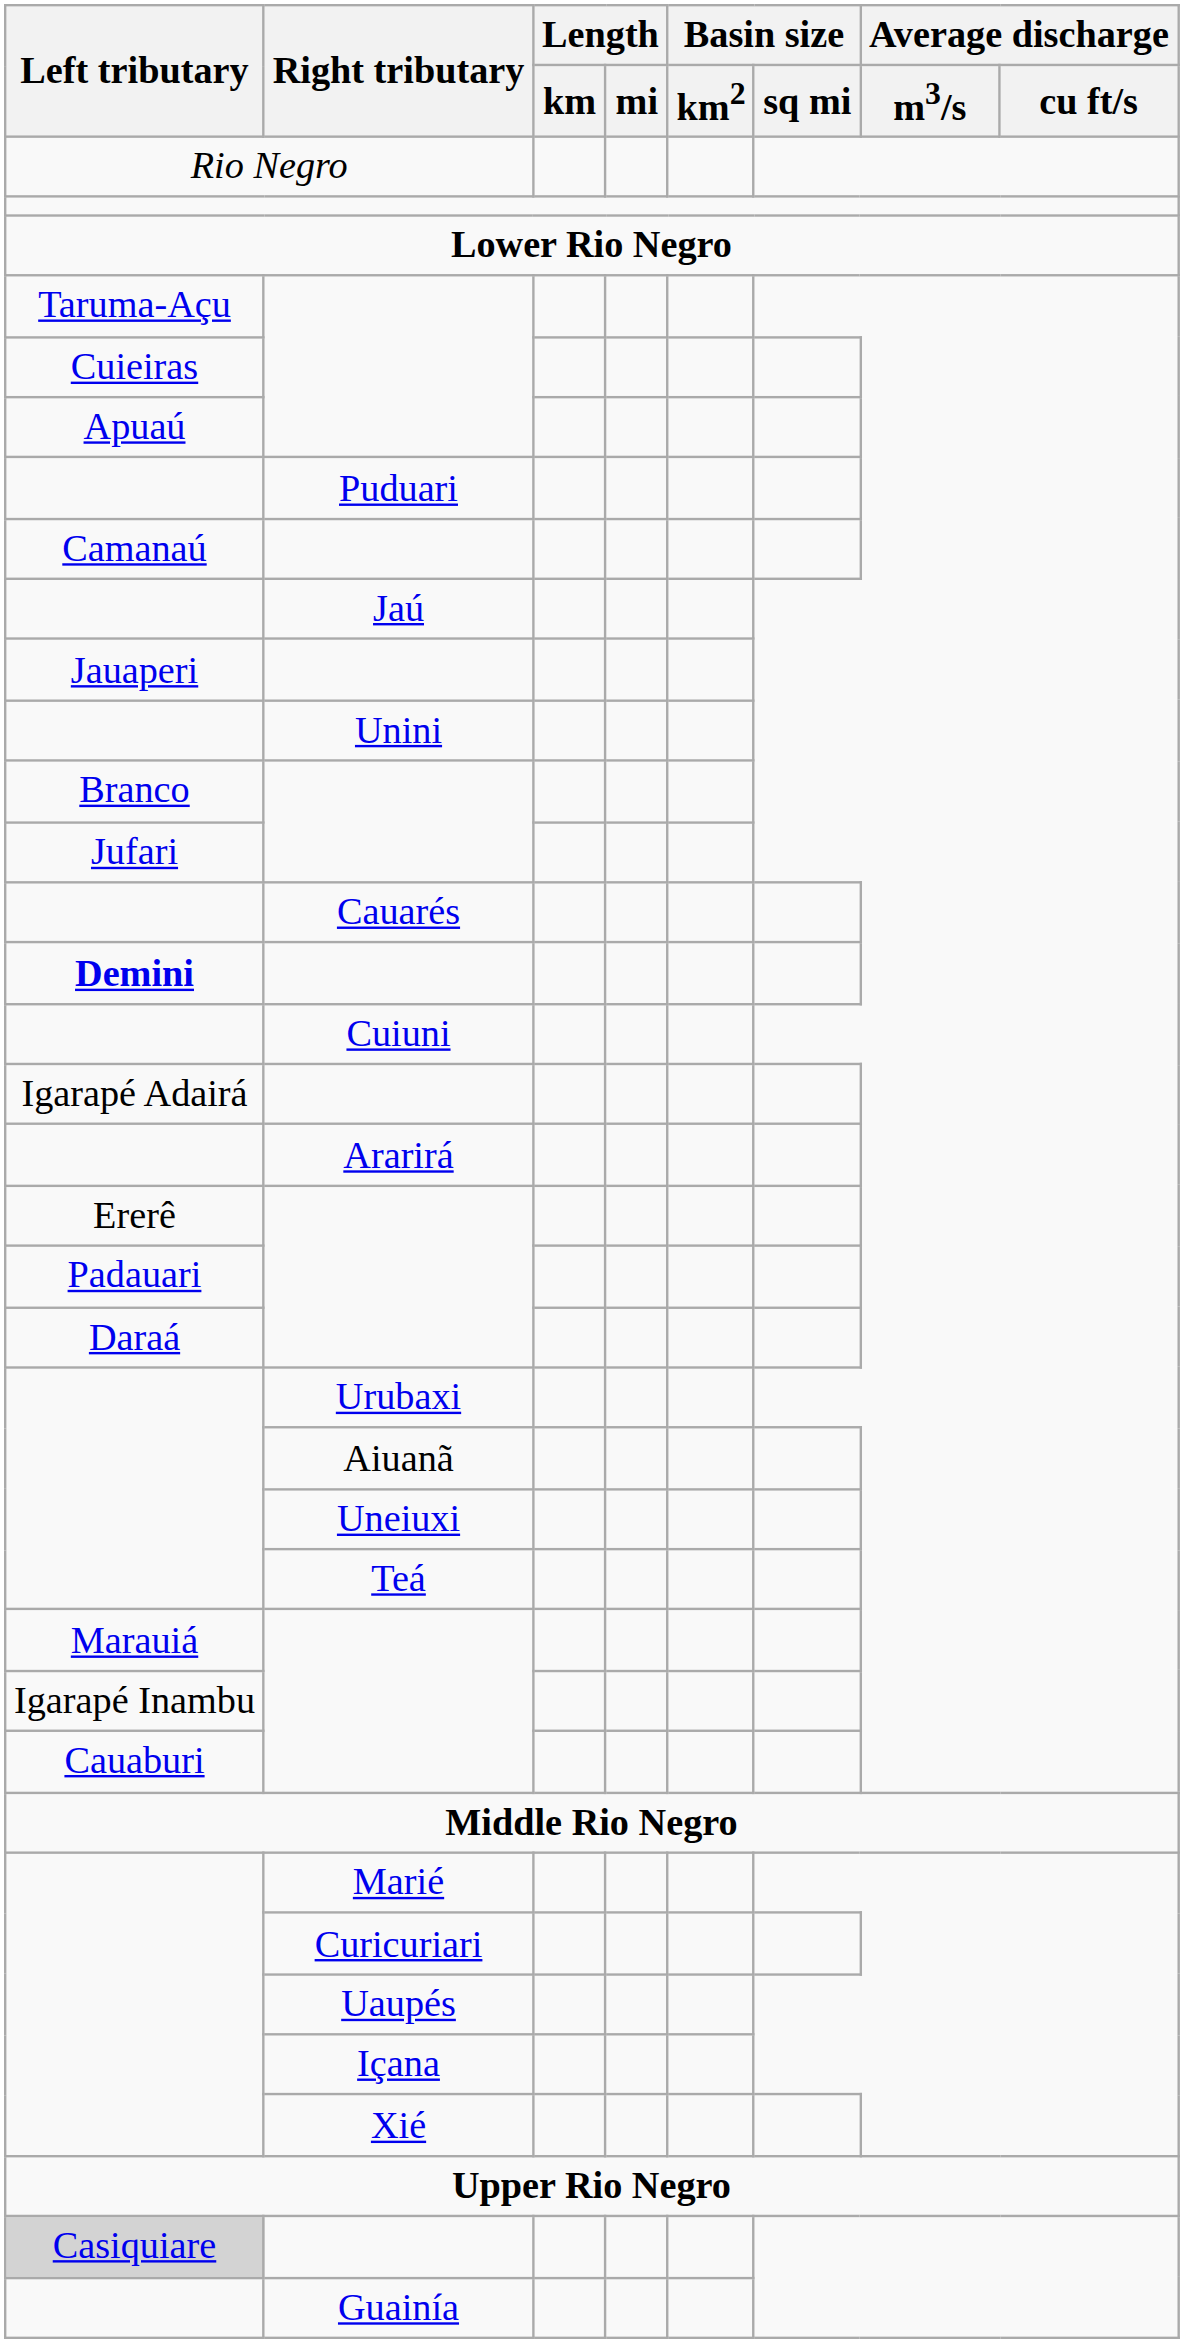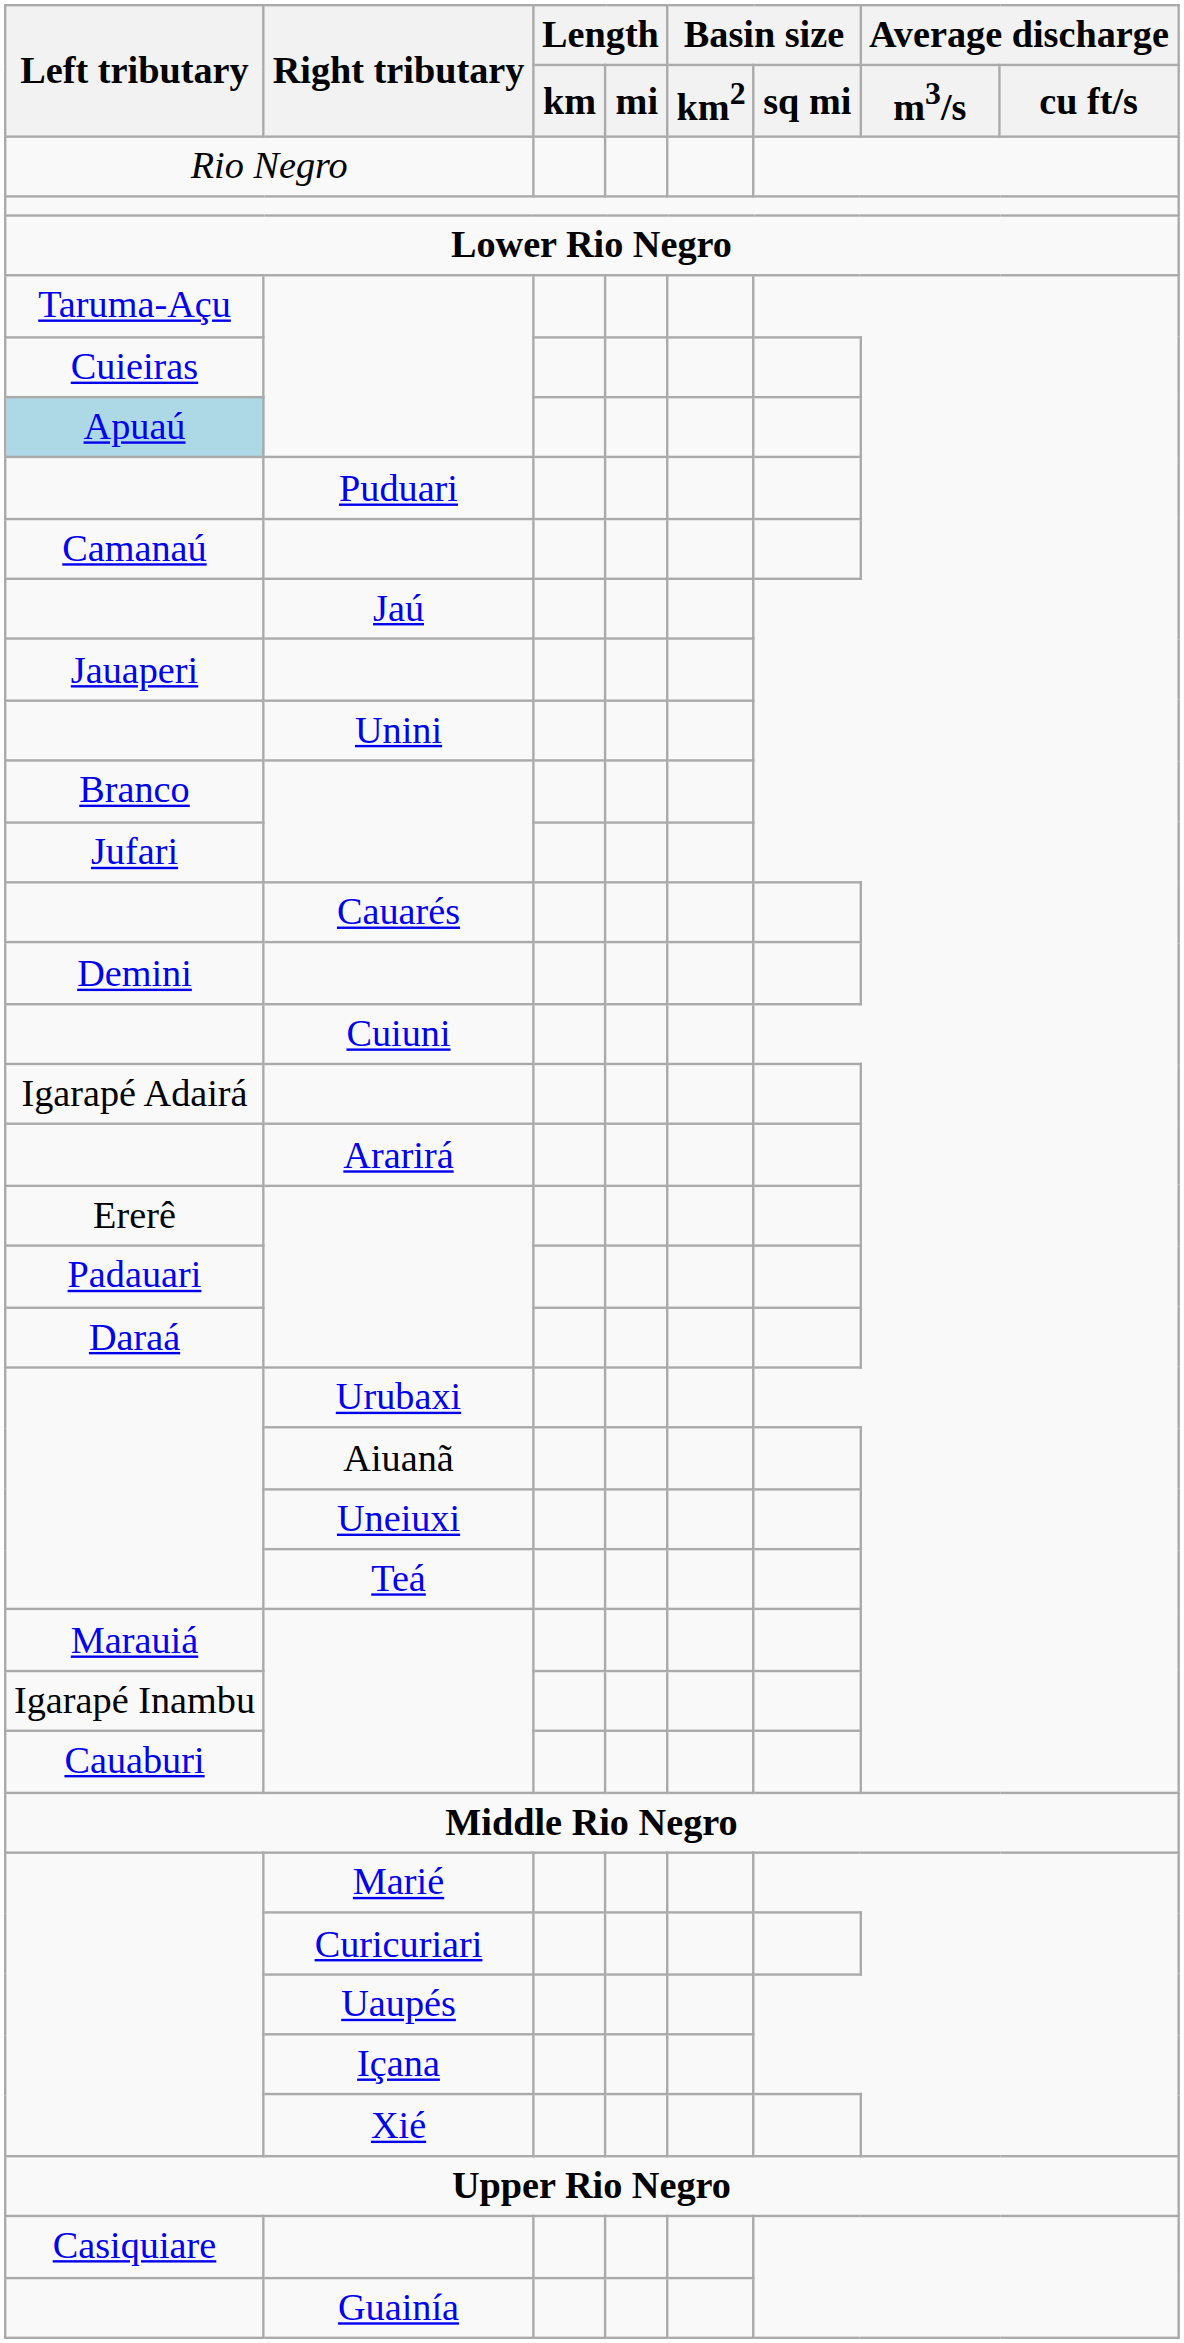(135, 426) no background -> (135, 426) lightblue background
(135, 972) bold -> (135, 972) normal
(134, 2246) lightgrey background -> (134, 2246) no background
